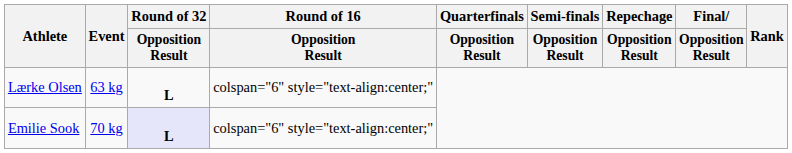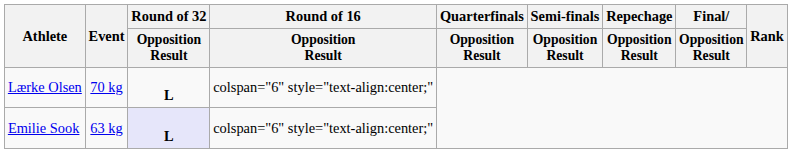(107, 87) 63 kg -> (107, 87) 70 kg
(107, 128) 70 kg -> (107, 128) 63 kg
